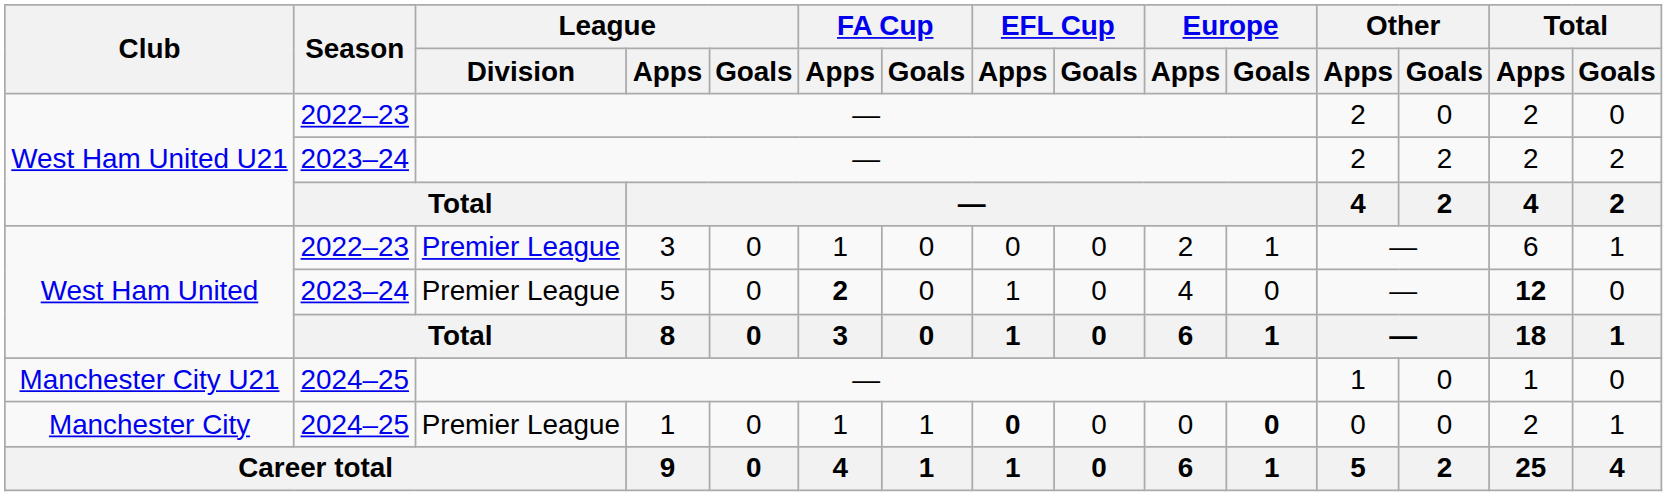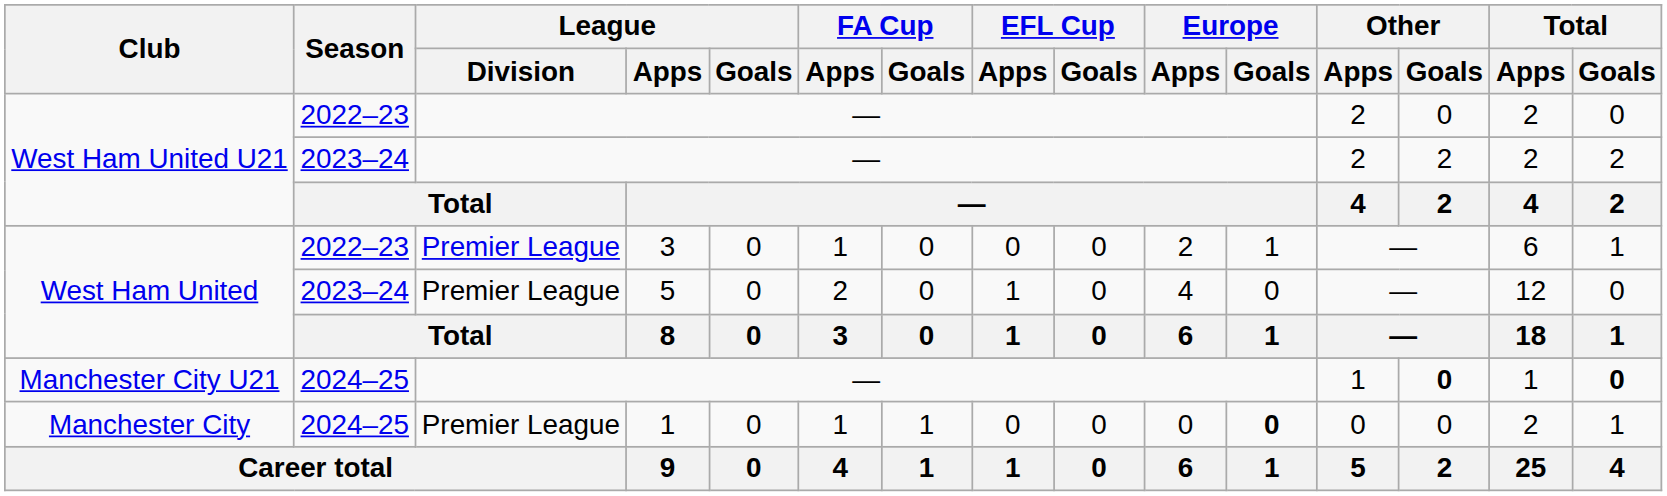(840, 291) bold -> (840, 291) normal
(1531, 291) bold -> (1531, 291) normal
(1444, 379) normal -> (1444, 379) bold
(1617, 379) normal -> (1617, 379) bold
(1013, 423) bold -> (1013, 423) normal
